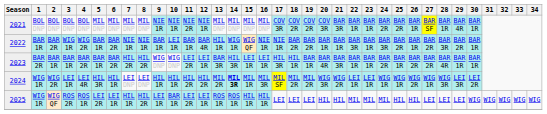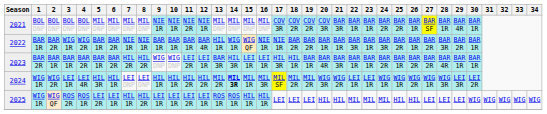(174, 44) LEI 1R -> (174, 44) BAR 1R
(174, 100) BAR 1R -> (174, 100) LEI 1R
